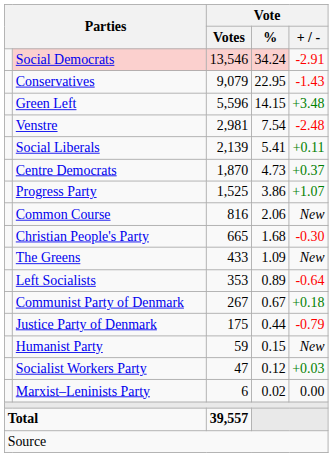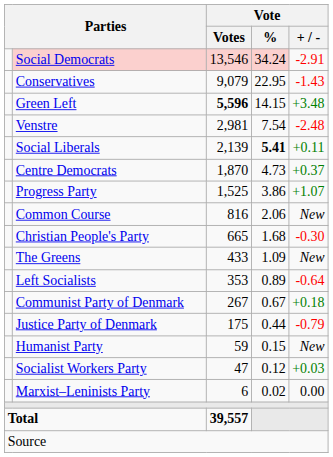(232, 103) normal -> (232, 103) bold
(274, 147) normal -> (274, 147) bold
